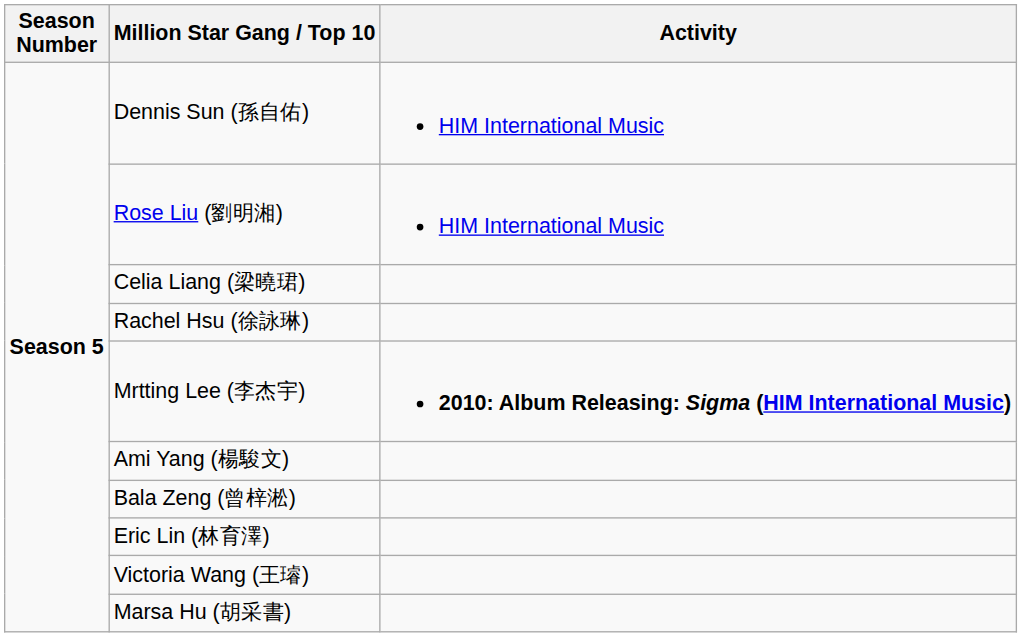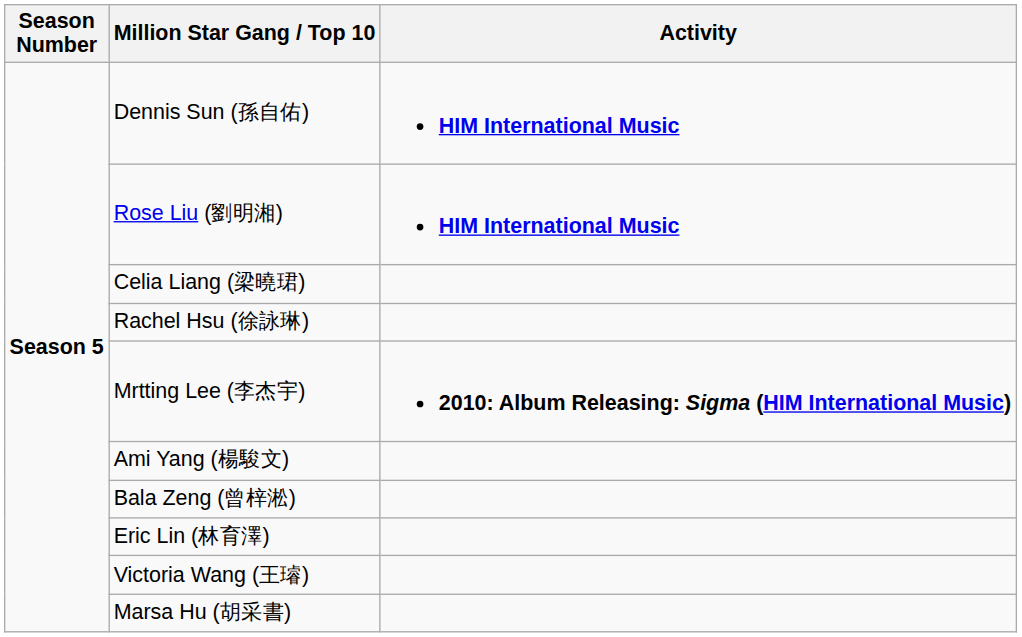(698, 125) normal -> (698, 125) bold
(698, 226) normal -> (698, 226) bold
